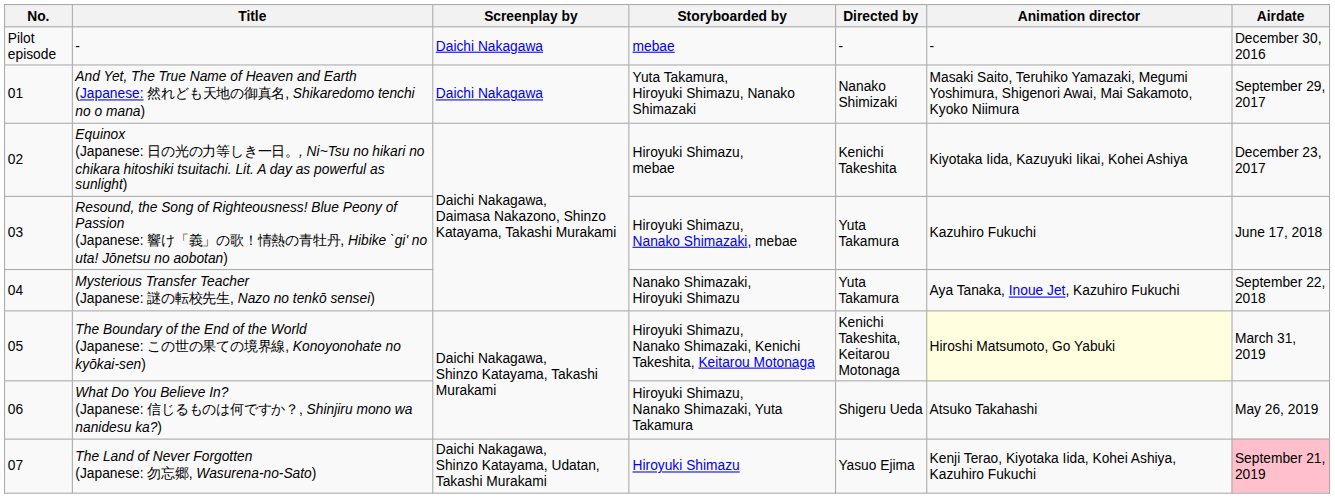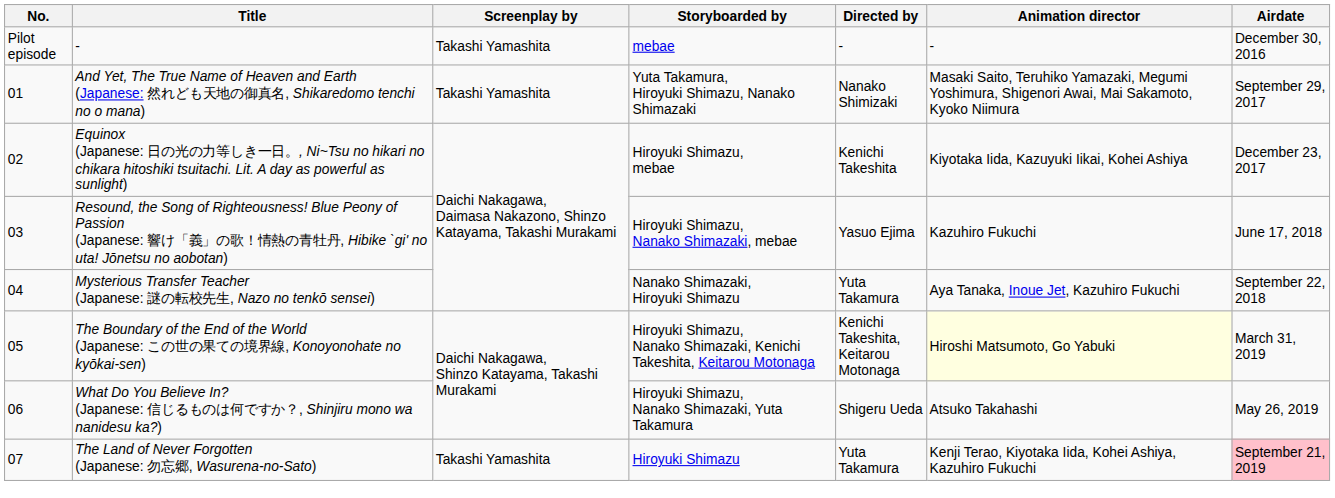(489, 46) Daichi Nakagawa -> (493, 46) Takashi Yamashita
(489, 94) Daichi Nakagawa -> (493, 94) Takashi Yamashita
(869, 233) Yuta Takamura -> (877, 233) Yasuo Ejima
(518, 466) Daichi Nakagawa, Shinzo Katayama, Udatan, Takashi Murakami -> (493, 459) Takashi Yamashita
(877, 466) Yasuo Ejima -> (869, 459) Yuta Takamura
